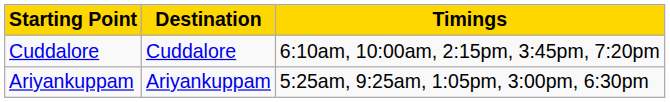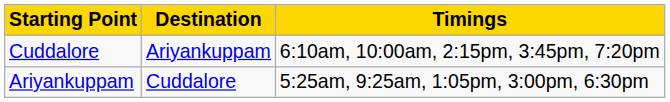(191, 50) Cuddalore -> (208, 50) Ariyankuppam
(208, 81) Ariyankuppam -> (191, 81) Cuddalore
